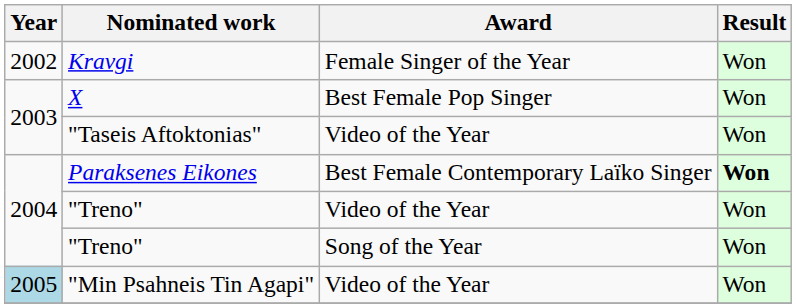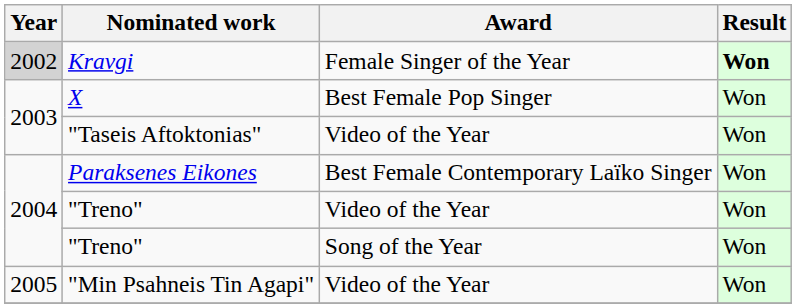(34, 60) no background -> (34, 60) lightgrey background
(744, 60) normal -> (746, 60) bold
(746, 172) bold -> (744, 172) normal
(34, 284) lightblue background -> (34, 284) no background
